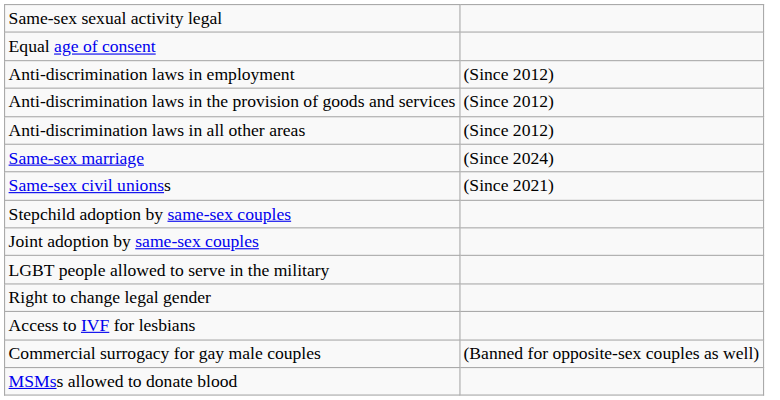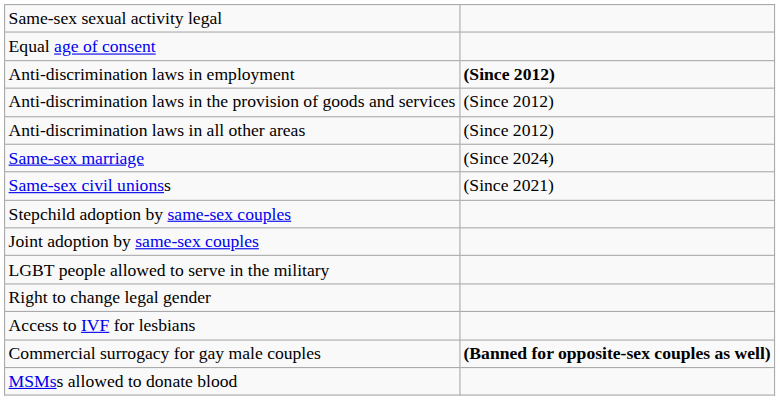(509, 74) normal -> (509, 74) bold
(611, 353) normal -> (617, 353) bold
